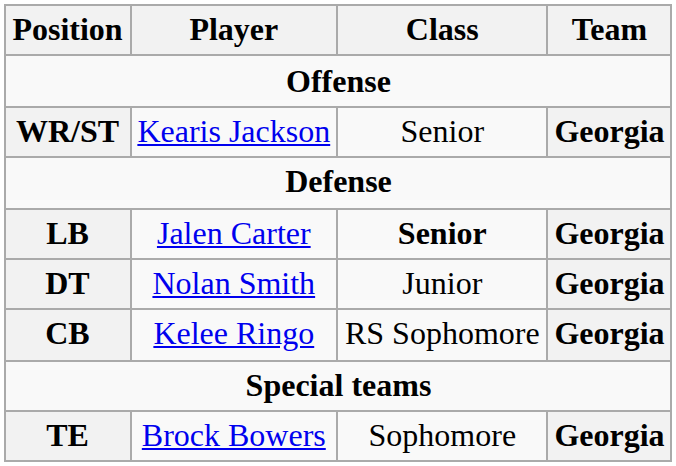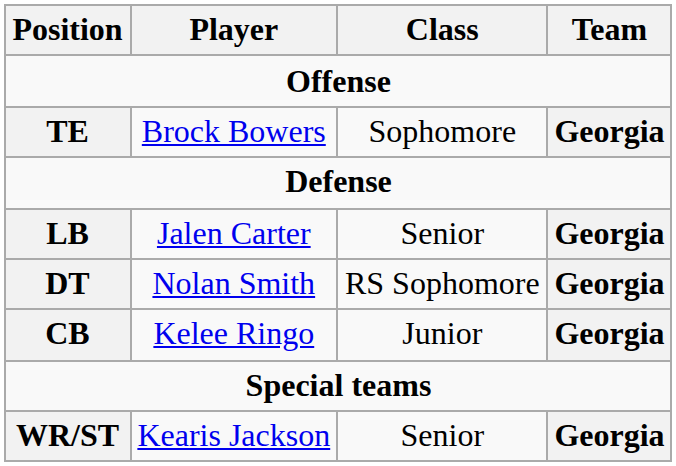rows swapped: (68, 435) <-> (67, 131)
(442, 232) bold -> (442, 232) normal
(442, 283) Junior -> (442, 283) RS Sophomore
(442, 334) RS Sophomore -> (442, 334) Junior
